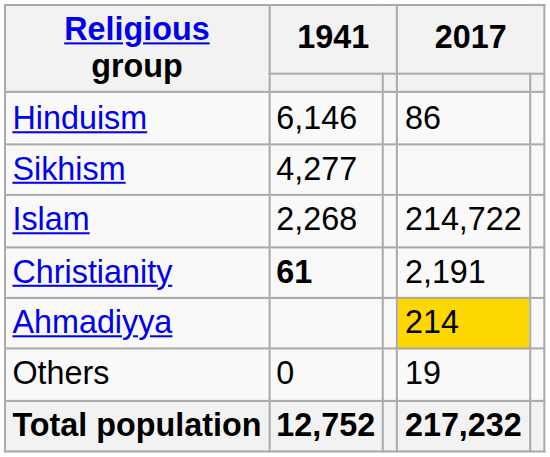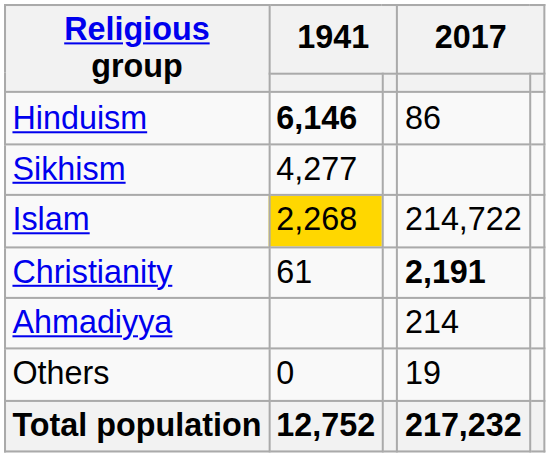(317, 117) normal -> (317, 117) bold
(317, 220) no background -> (317, 220) gold background
(294, 271) bold -> (294, 271) normal
(445, 271) normal -> (445, 271) bold
(432, 322) gold background -> (432, 322) no background
